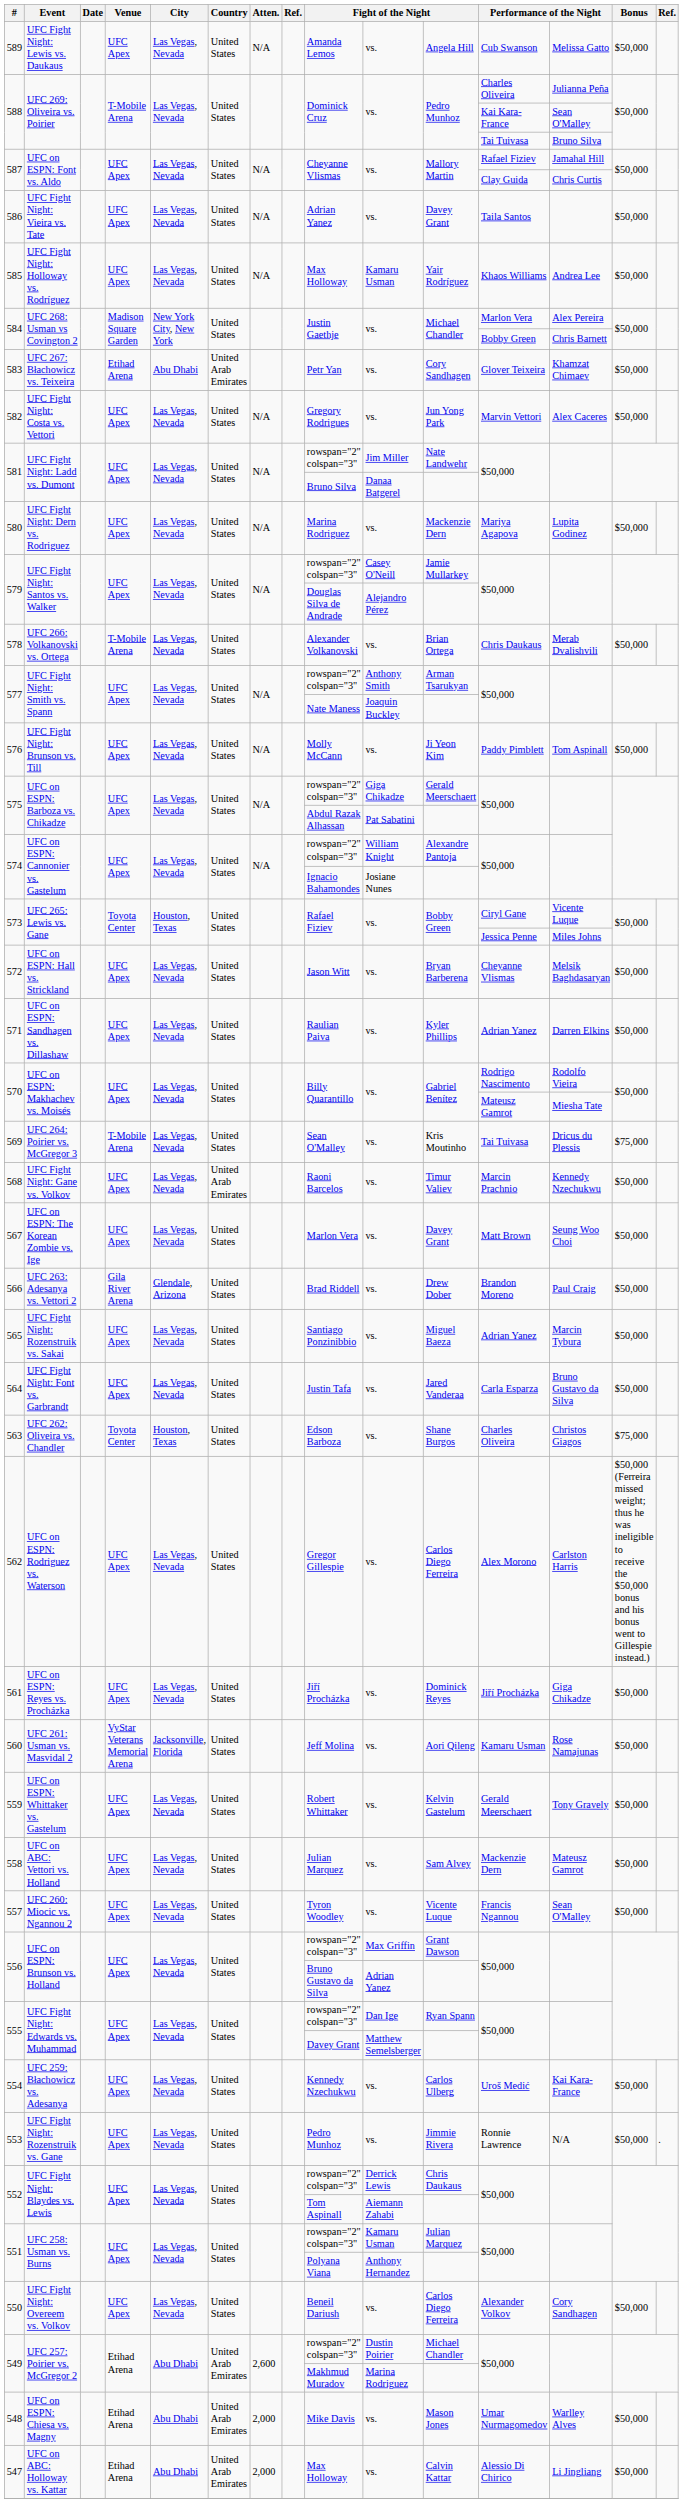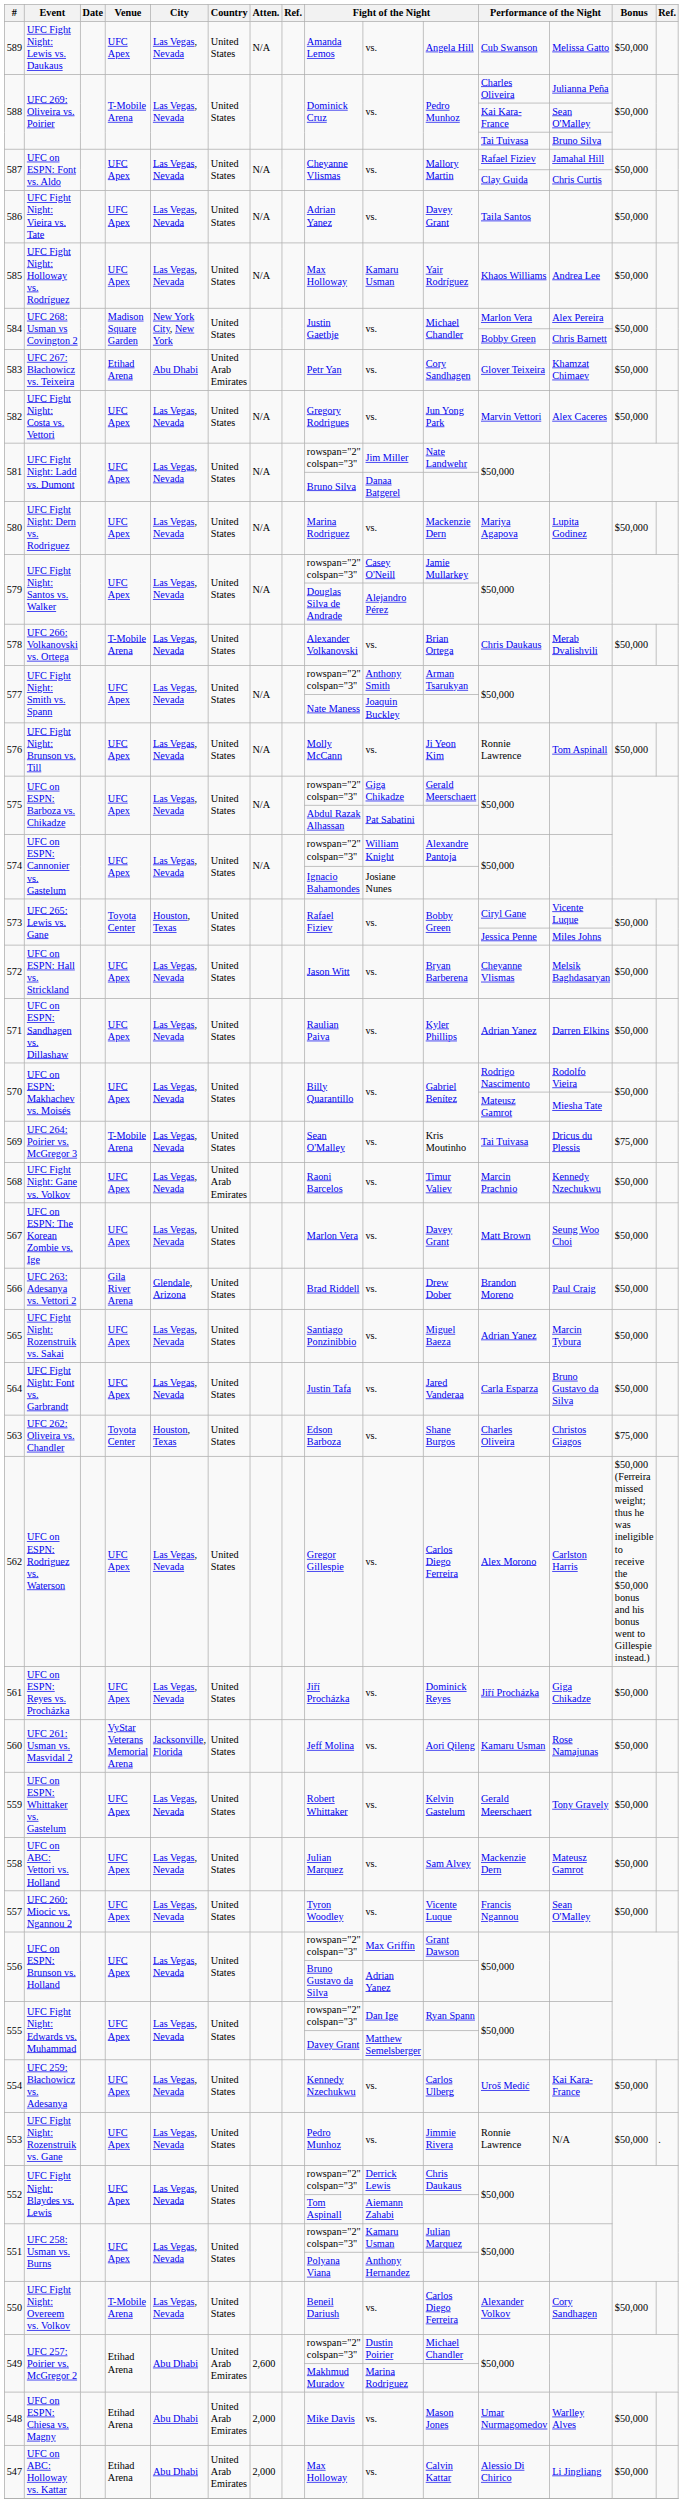(512, 750) Paddy Pimblett -> (501, 750) Ronnie Lawrence
(119, 2308) UFC Apex -> (127, 2308) T-Mobile Arena
